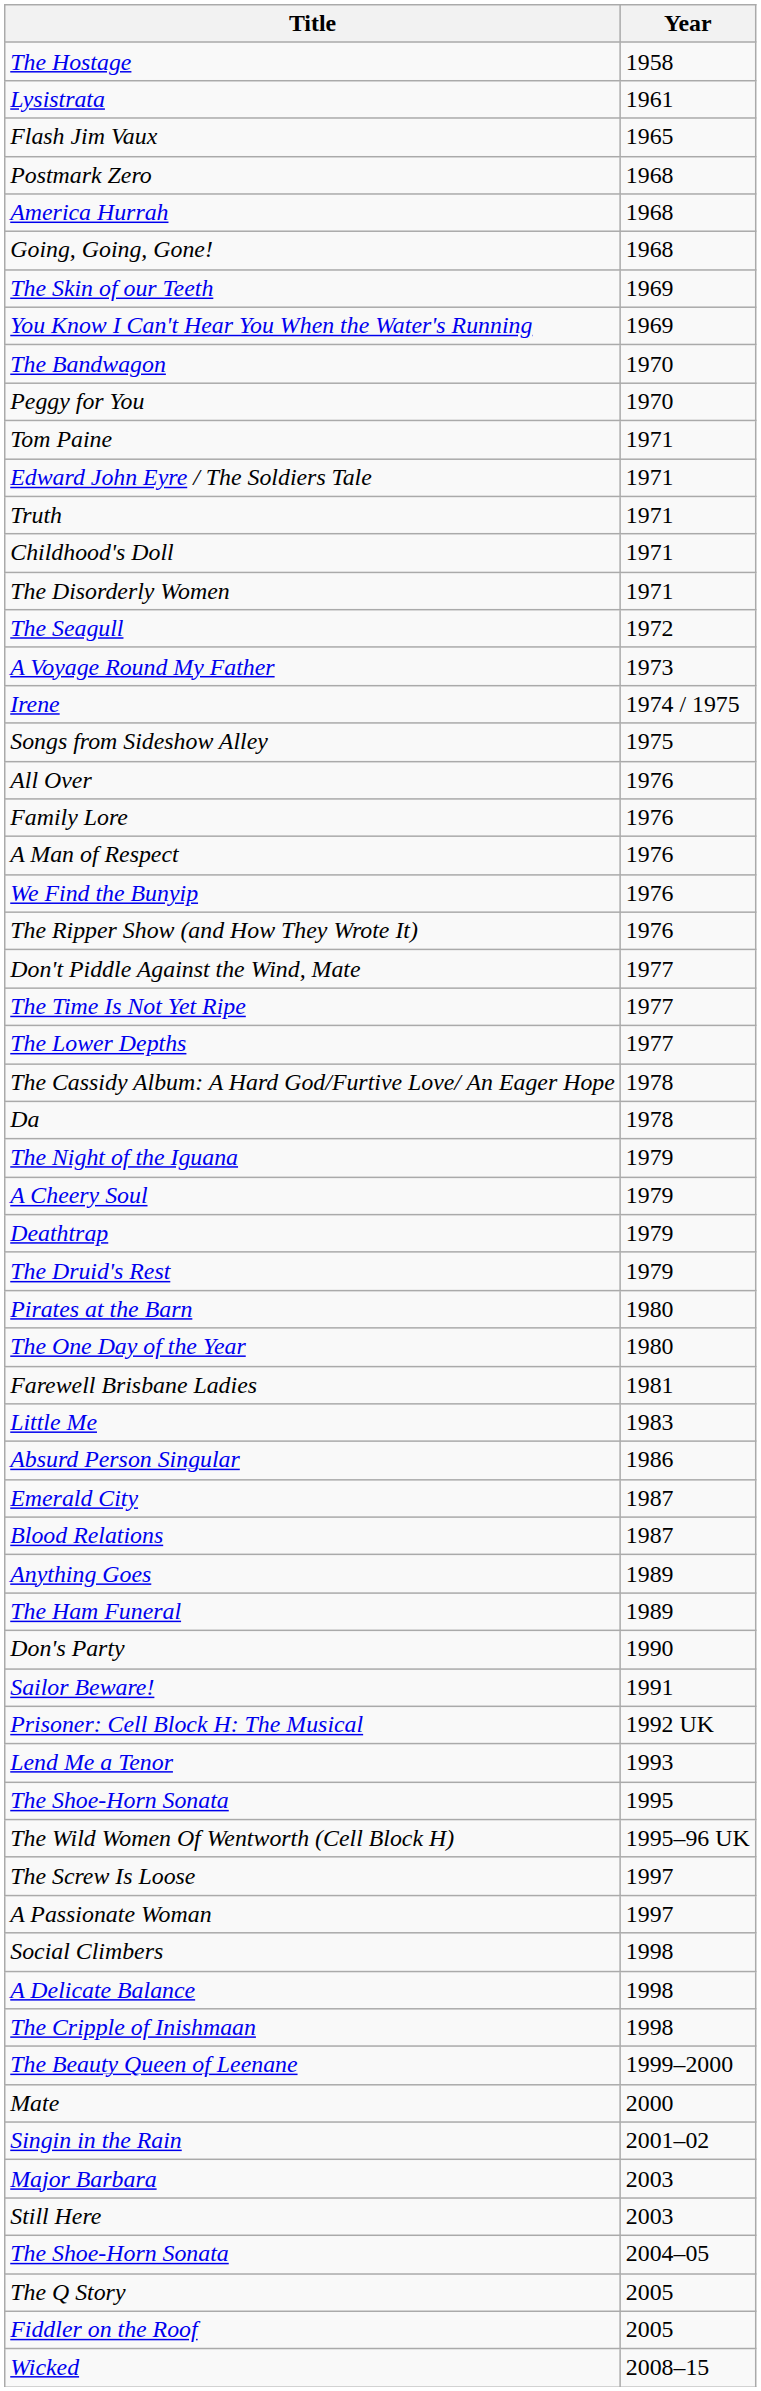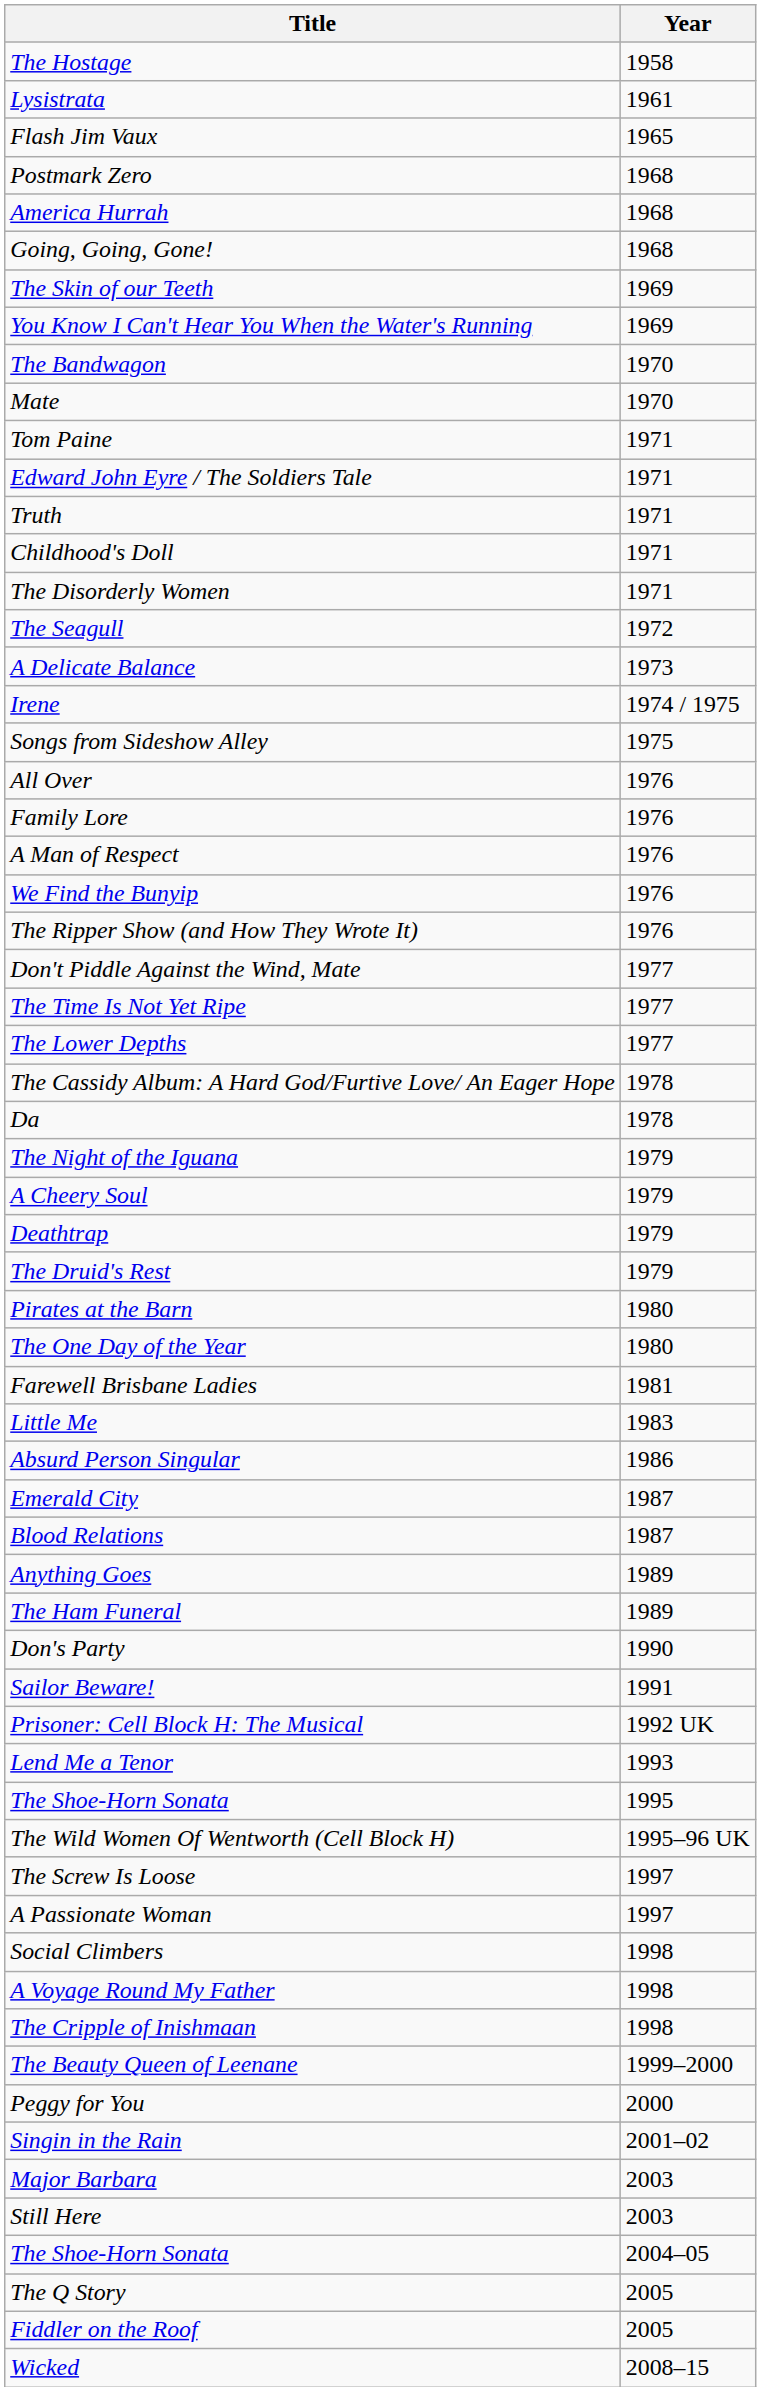(77, 401) Peggy for You -> (35, 401) Mate
(142, 666) A Voyage Round My Father -> (103, 666) A Delicate Balance
(103, 1989) A Delicate Balance -> (142, 1989) A Voyage Round My Father
(35, 2102) Mate -> (77, 2102) Peggy for You
